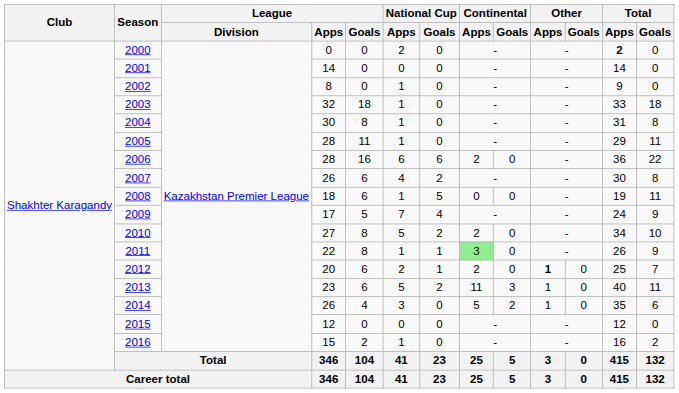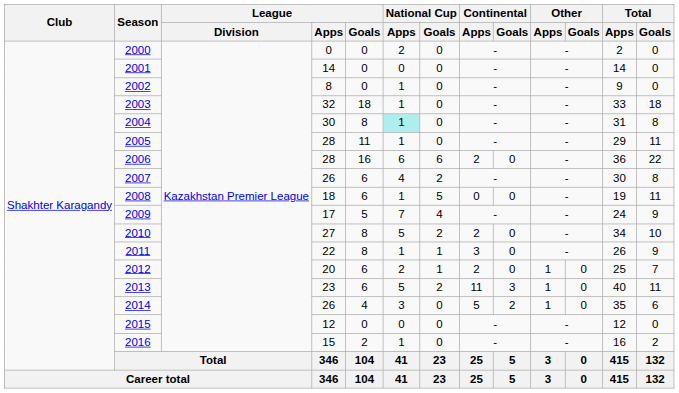(619, 50) bold -> (619, 50) normal
(401, 123) no background -> (401, 123) paleturquoise background
(477, 251) lightgreen background -> (477, 251) no background
(548, 269) bold -> (548, 269) normal
